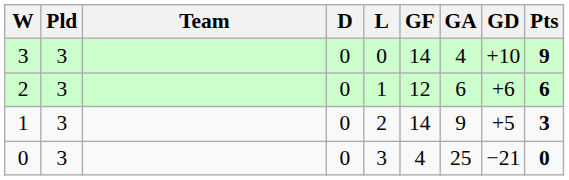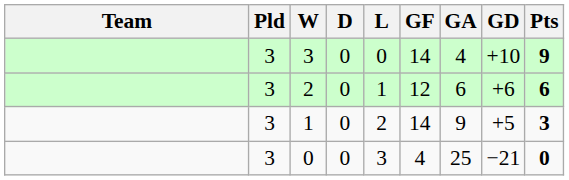columns swapped: (204, 21) <-> (23, 21)
